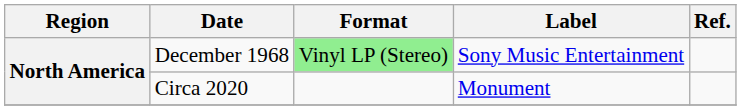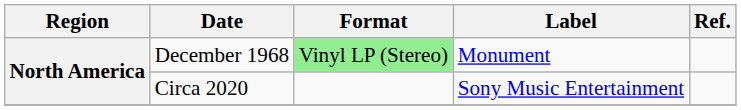(571, 54) Sony Music Entertainment -> (504, 54) Monument
(504, 88) Monument -> (571, 88) Sony Music Entertainment
